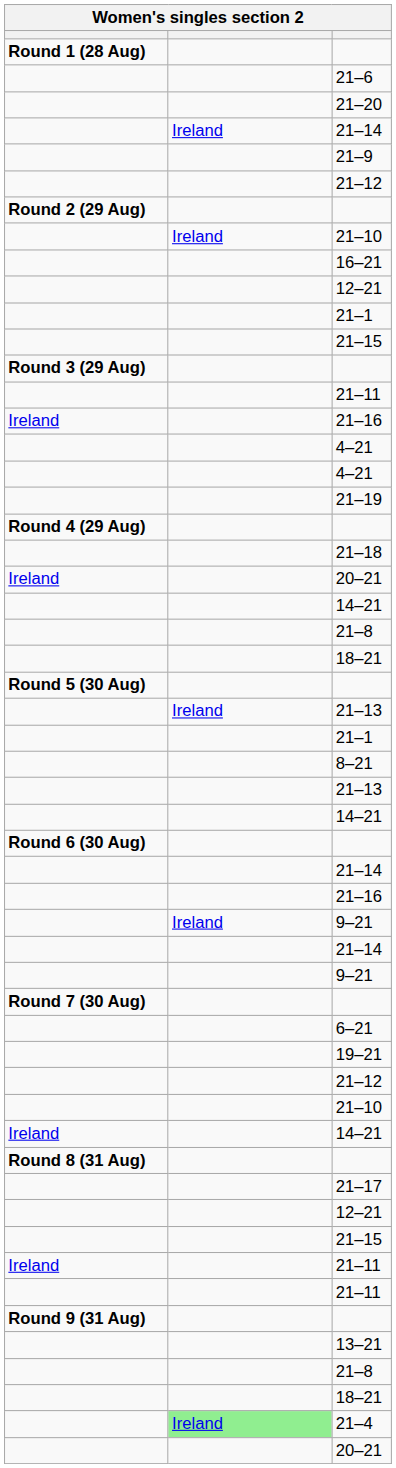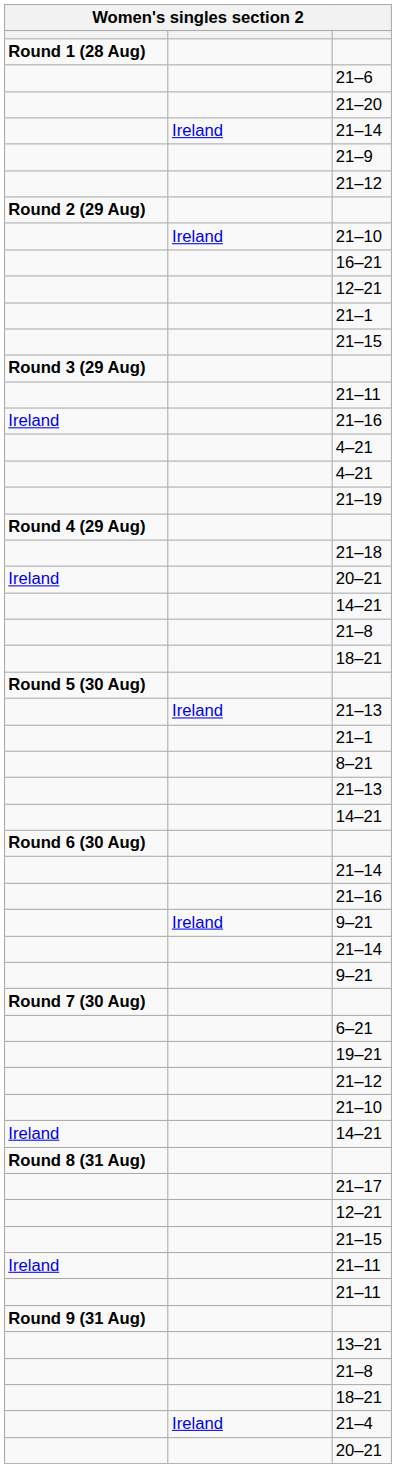(197, 1424) lightgreen background -> (197, 1424) no background
